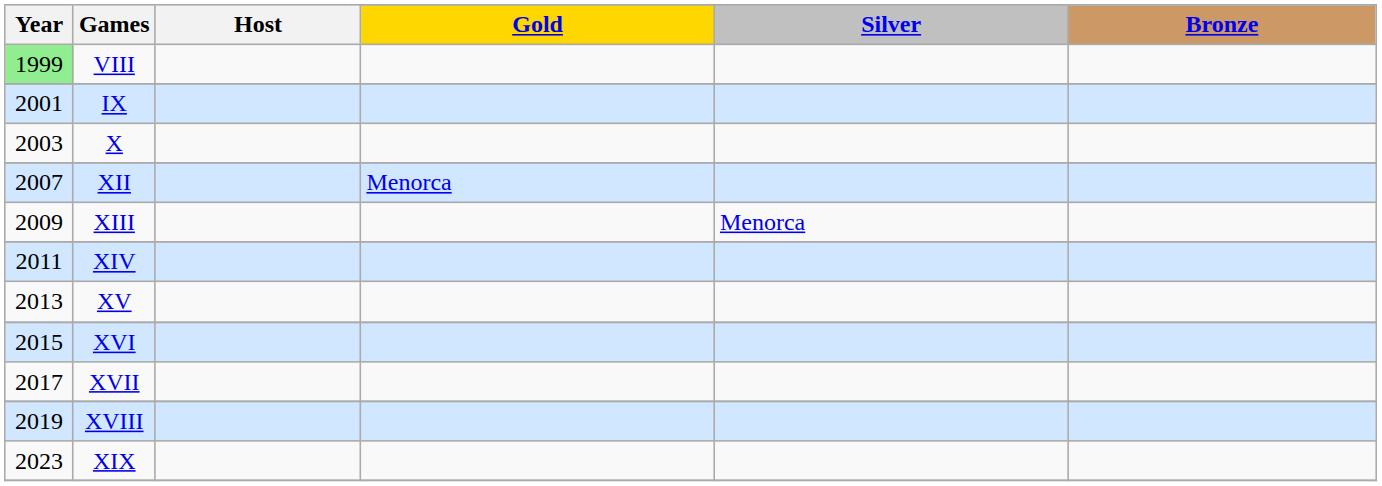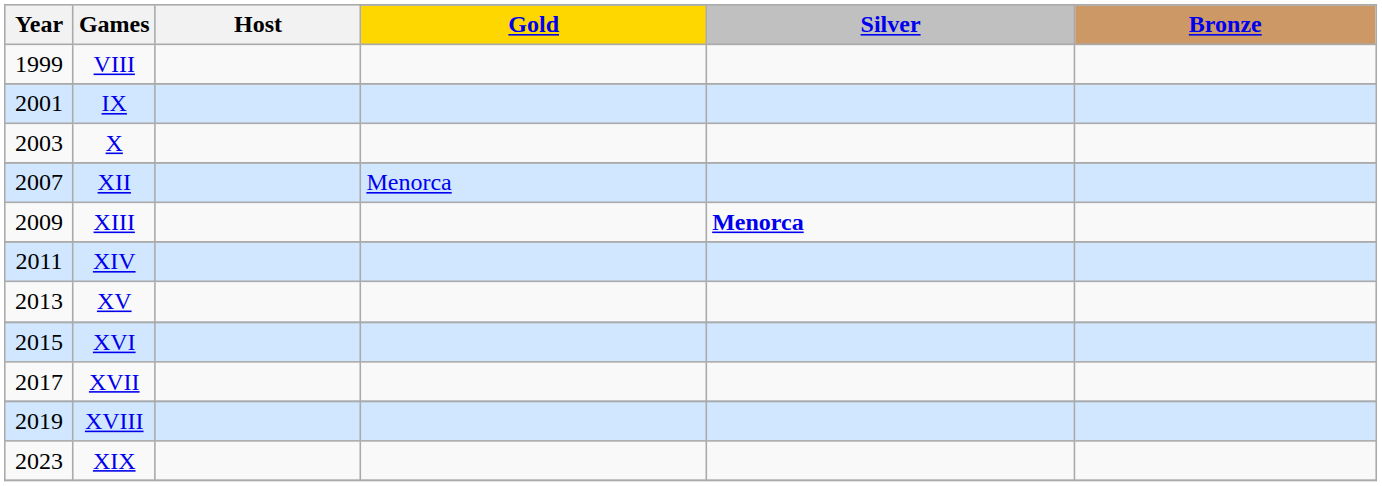(39, 64) lightgreen background -> (39, 64) no background
(763, 222) normal -> (758, 222) bold
